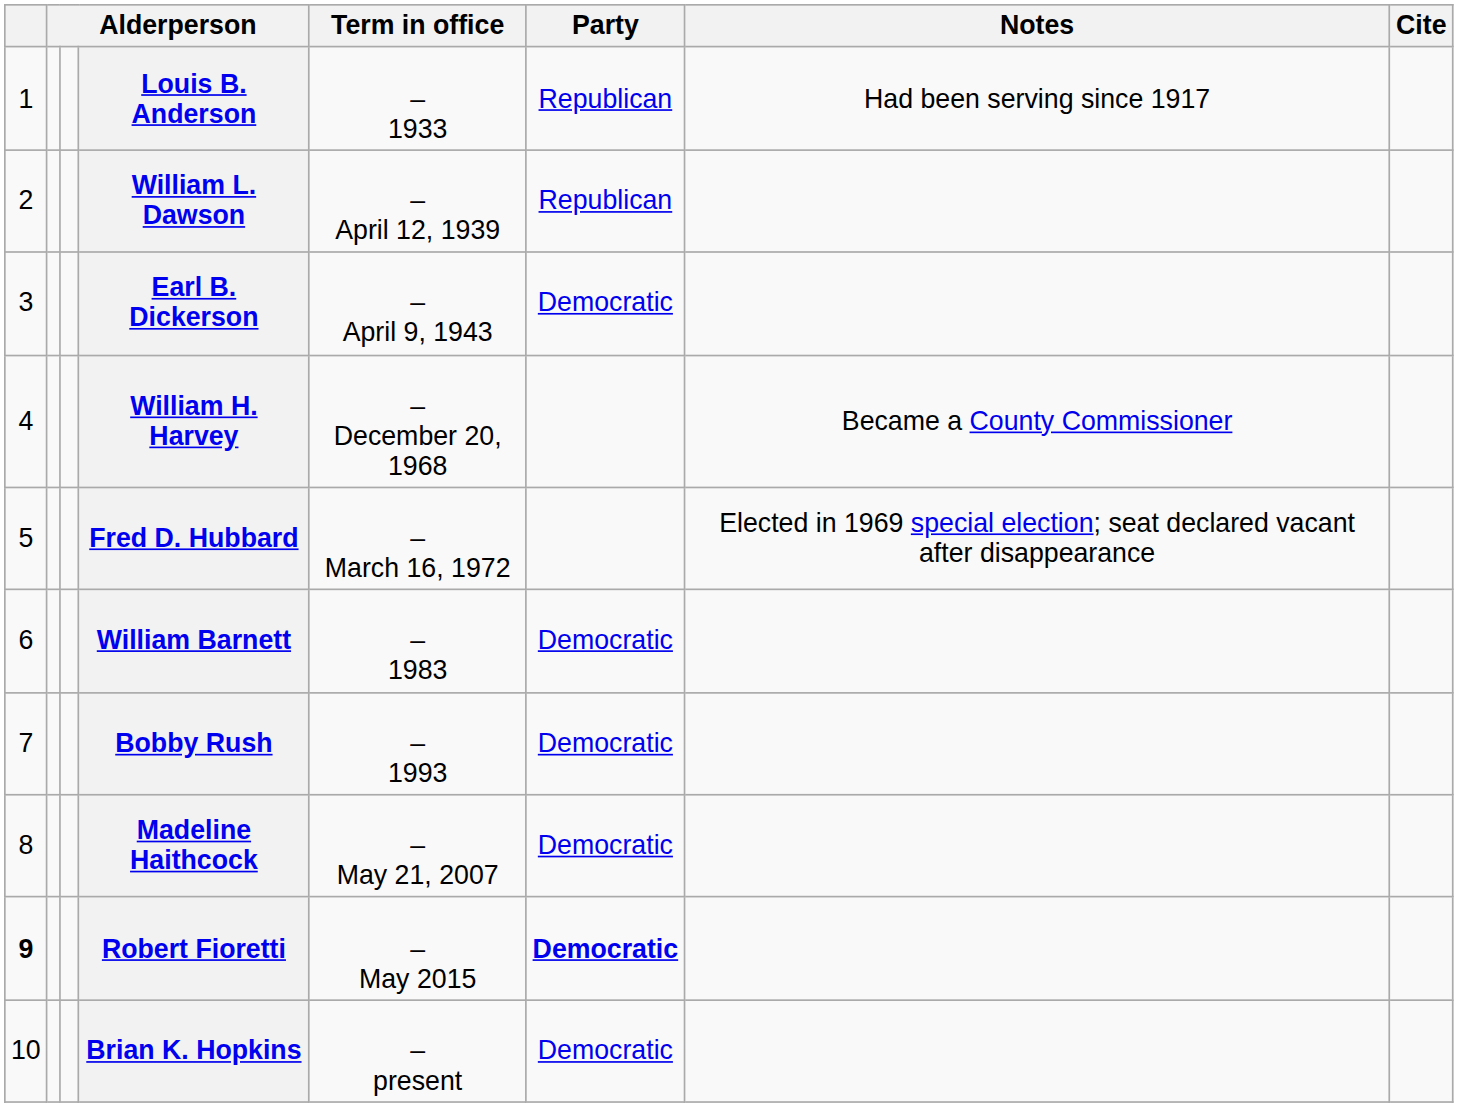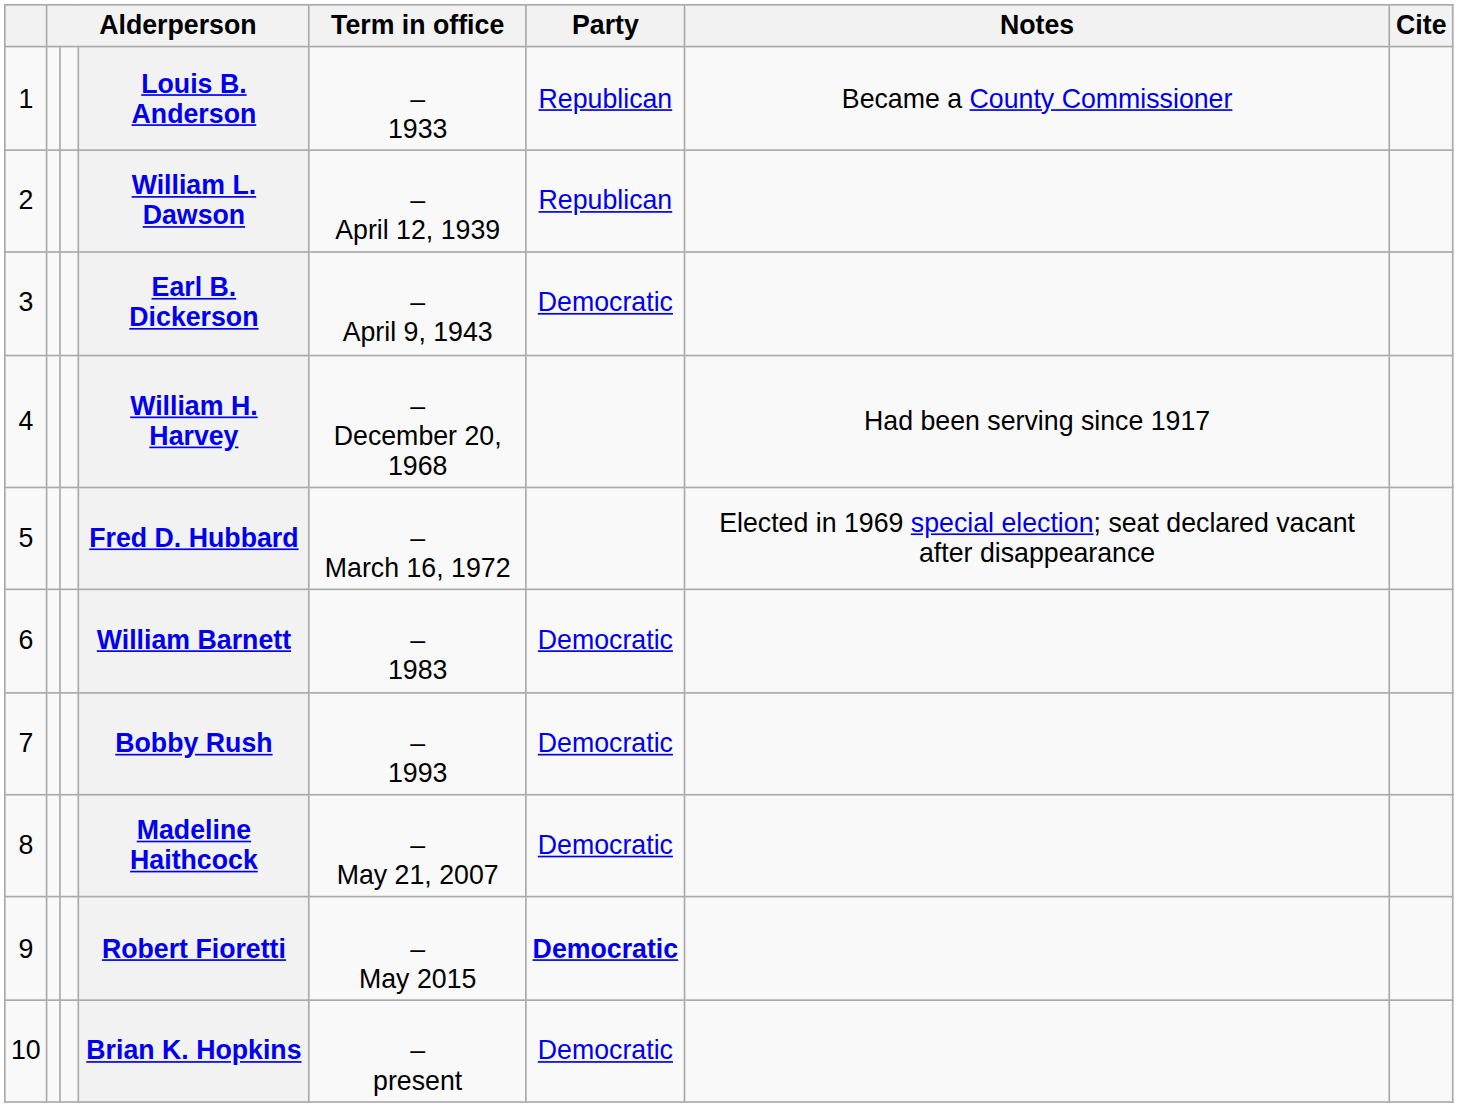(1037, 98) Had been serving since 1917 -> (1037, 98) Became a County Commissioner
(1037, 420) Became a County Commissioner -> (1037, 420) Had been serving since 1917
(26, 948) bold -> (26, 948) normal
